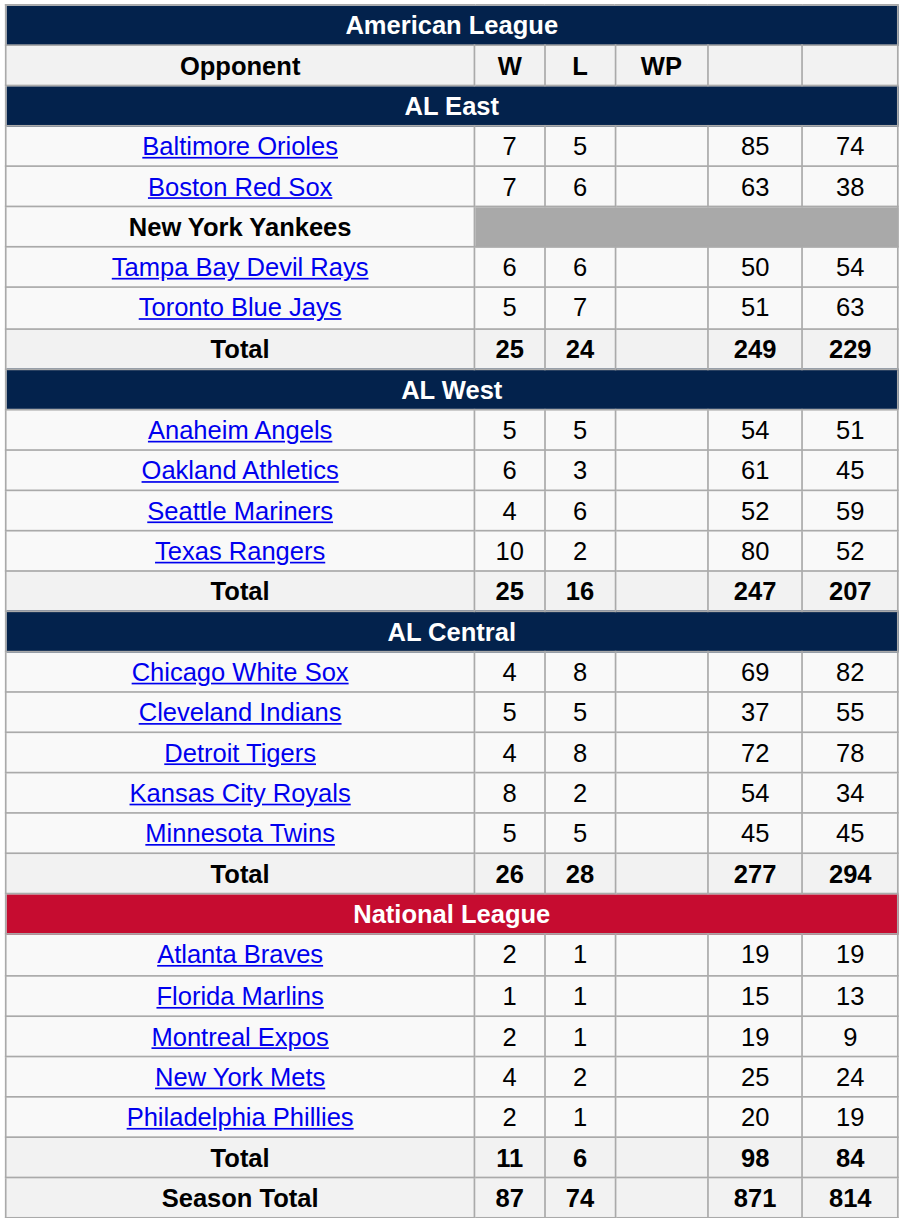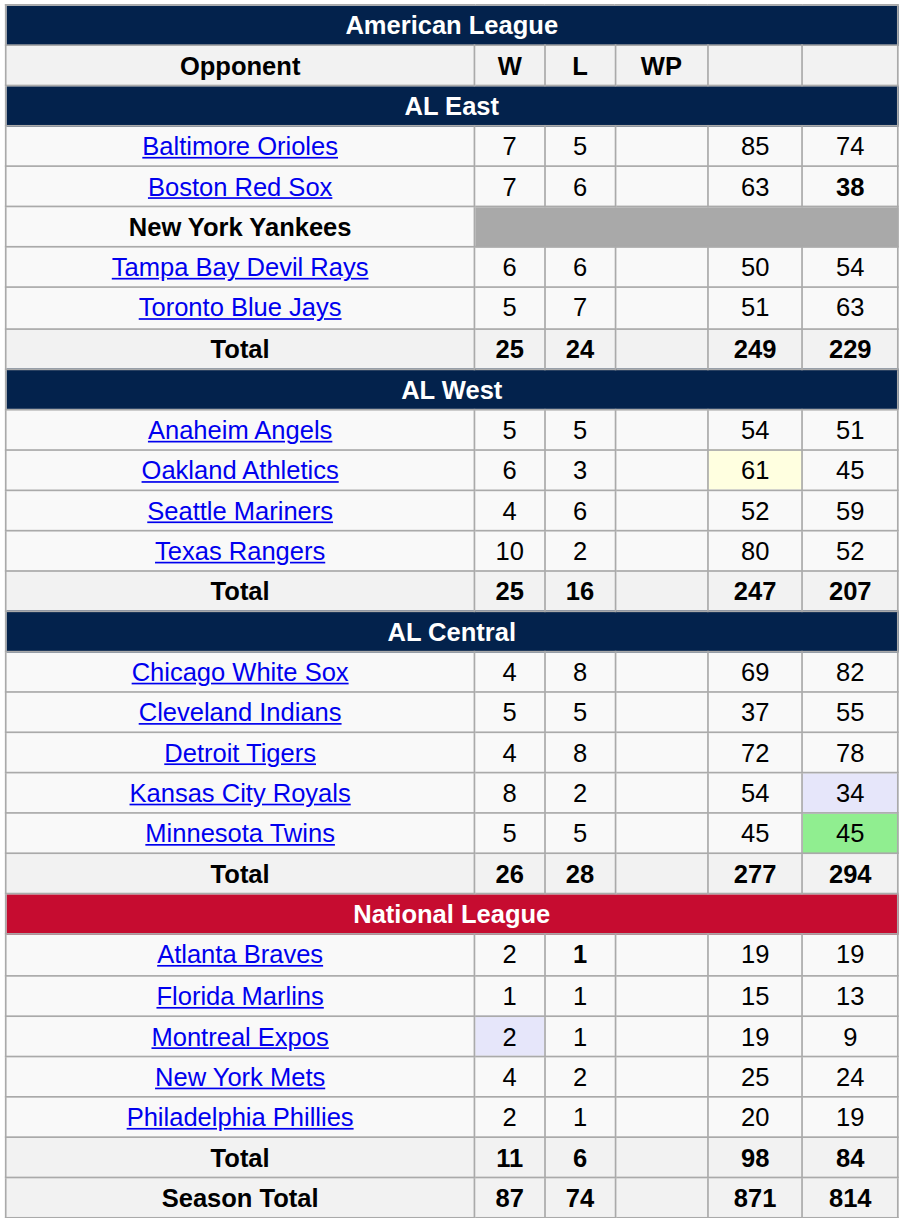(850, 187) normal -> (850, 187) bold
(755, 470) no background -> (755, 470) lightyellow background
(850, 793) no background -> (850, 793) lavender background
(850, 834) no background -> (850, 834) lightgreen background
(580, 955) normal -> (580, 955) bold
(510, 1036) no background -> (510, 1036) lavender background
